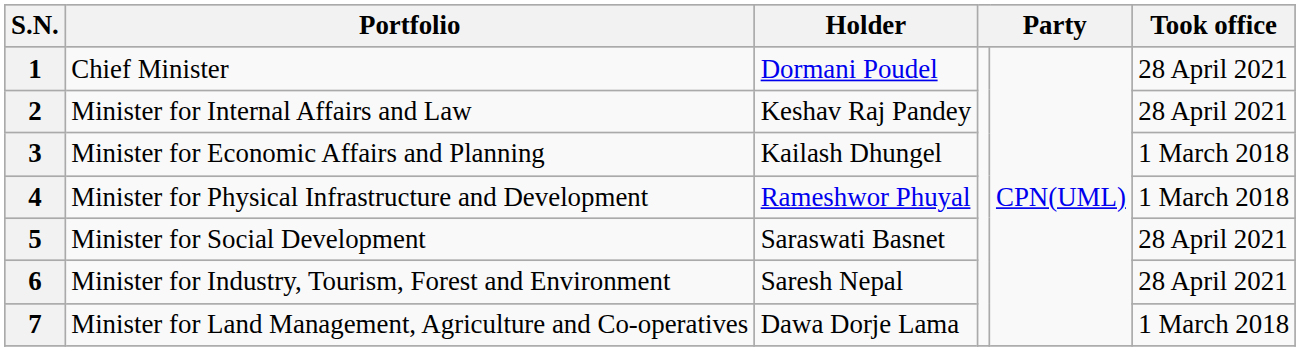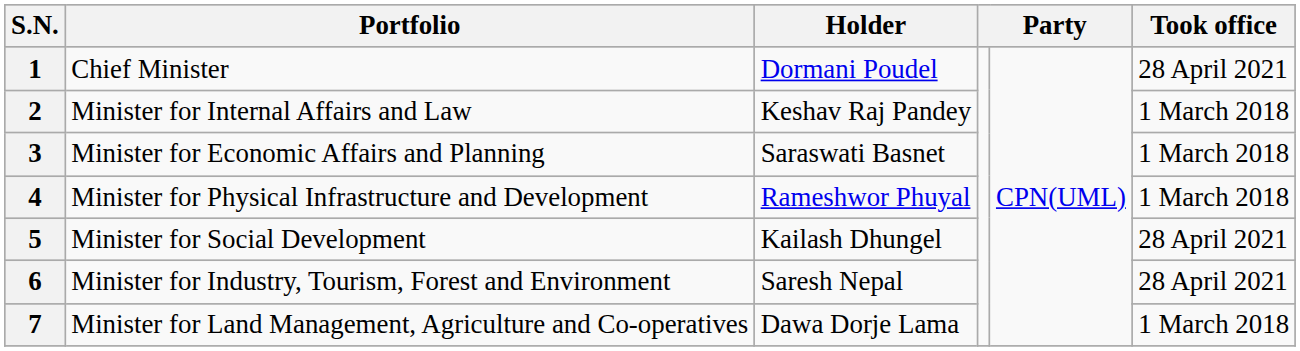(1213, 111) 28 April 2021 -> (1214, 111) 1 March 2018
(851, 153) Kailash Dhungel -> (853, 153) Saraswati Basnet
(853, 238) Saraswati Basnet -> (851, 238) Kailash Dhungel
